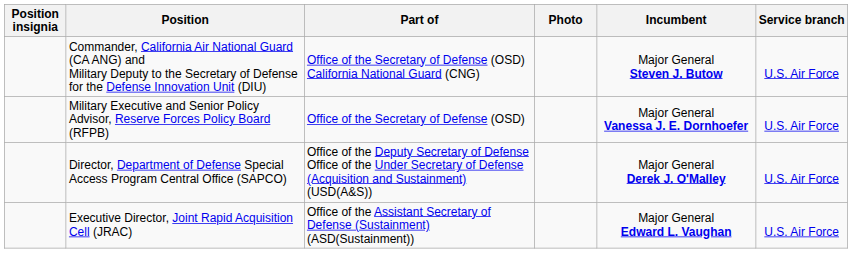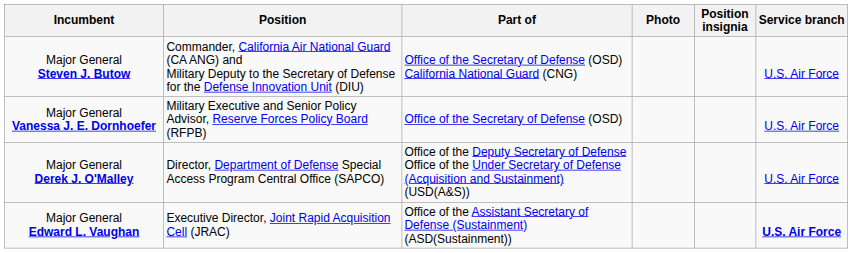columns swapped: (35, 20) <-> (676, 20)
(802, 231) normal -> (802, 231) bold
